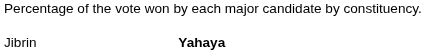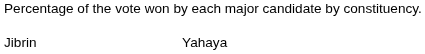(202, 43) bold -> (205, 43) normal
